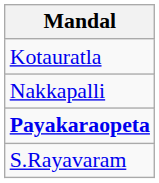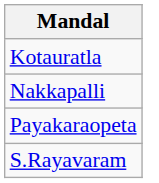(80, 125) bold -> (73, 125) normal
